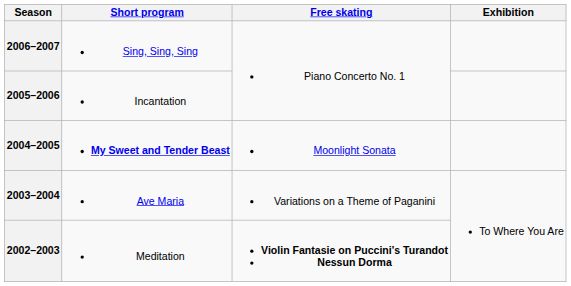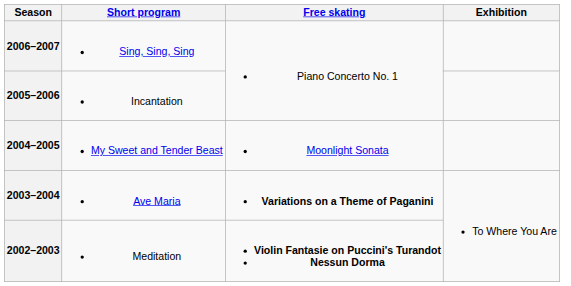(147, 151) bold -> (144, 151) normal
(341, 201) normal -> (334, 201) bold
